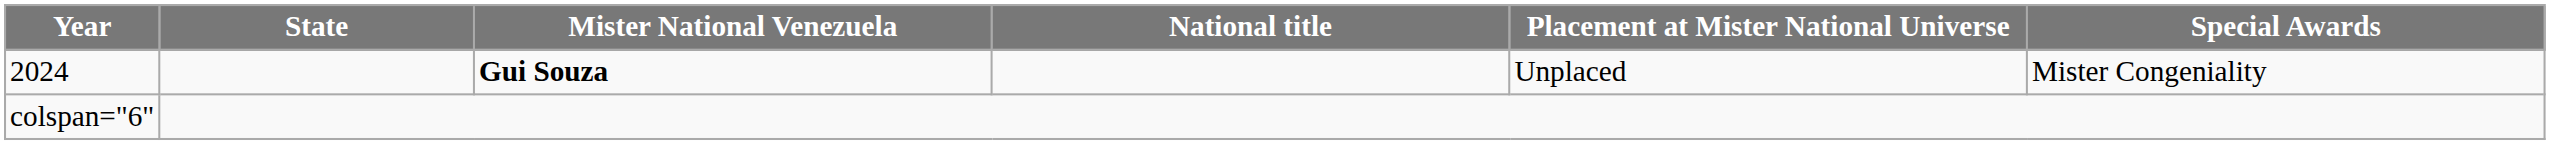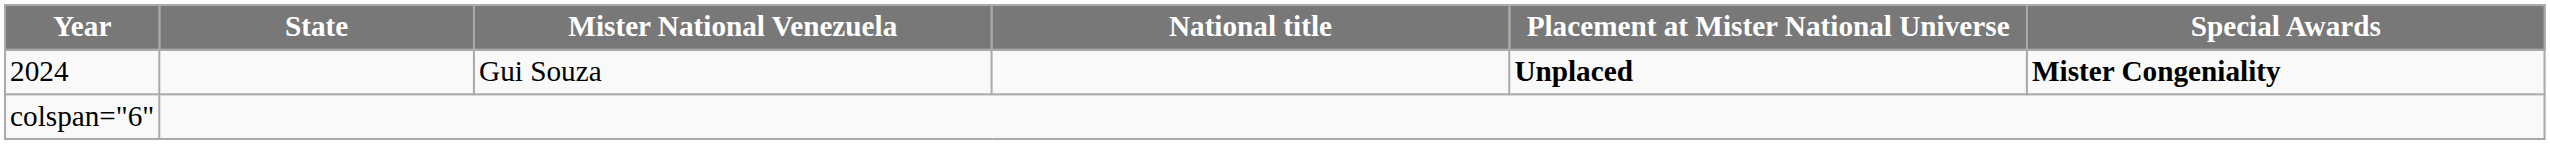(544, 71) bold -> (540, 71) normal
(1570, 71) normal -> (1574, 71) bold
(2149, 71) normal -> (2156, 71) bold
